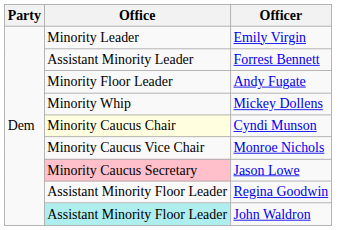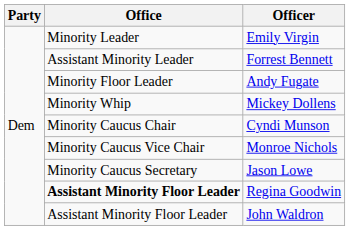(111, 125) lightyellow background -> (111, 125) no background
(122, 170) pink background -> (122, 170) no background
(137, 192) normal -> (144, 192) bold
(137, 214) paleturquoise background -> (137, 214) no background
